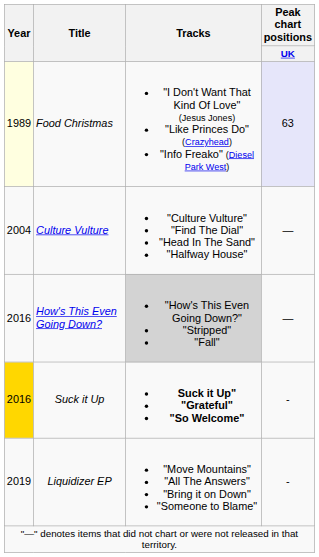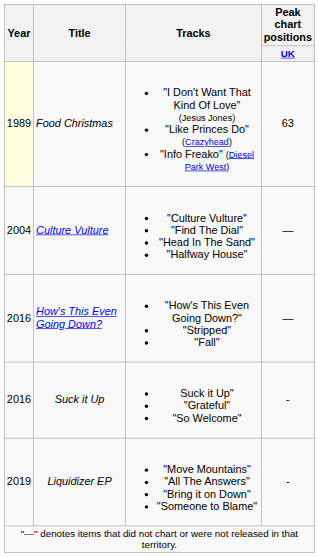(288, 124) lavender background -> (288, 124) no background
(193, 324) lightgrey background -> (193, 324) no background
(19, 400) gold background -> (19, 400) no background
(193, 406) bold -> (193, 406) normal
